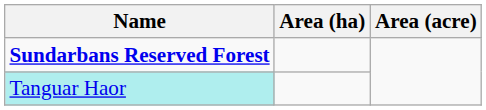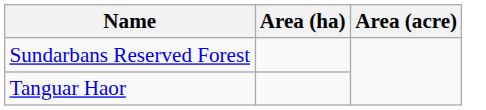(140, 54) bold -> (130, 54) normal
(68, 88) paleturquoise background -> (68, 88) no background
